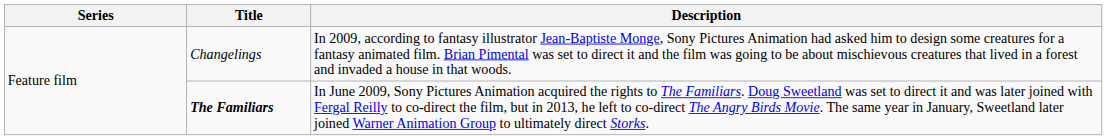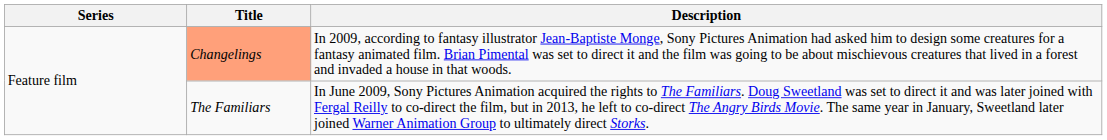(226, 53) no background -> (226, 53) lightsalmon background
(232, 107) bold -> (230, 107) normal
